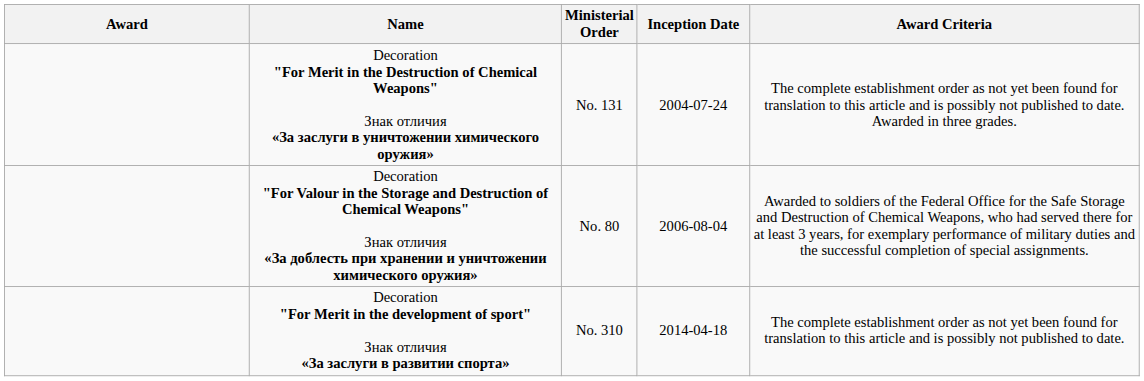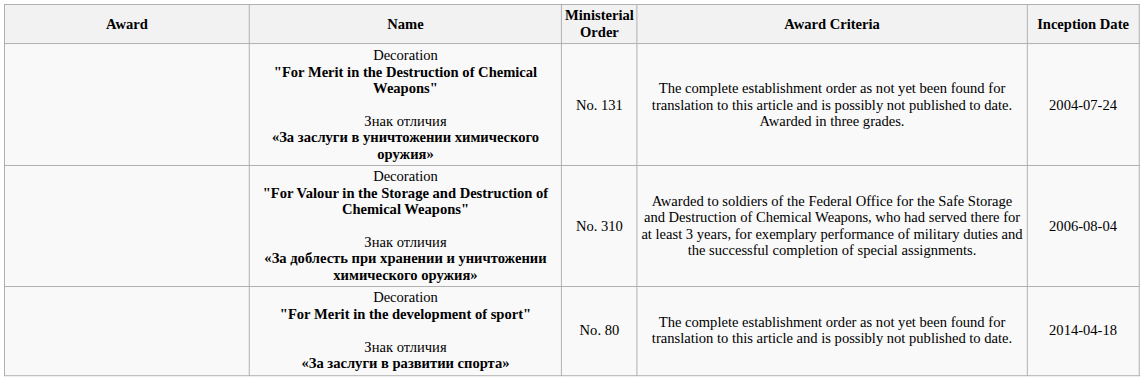columns swapped: (693, 24) <-> (944, 24)
(599, 226) No. 80 -> (599, 226) No. 310
(599, 331) No. 310 -> (599, 331) No. 80
